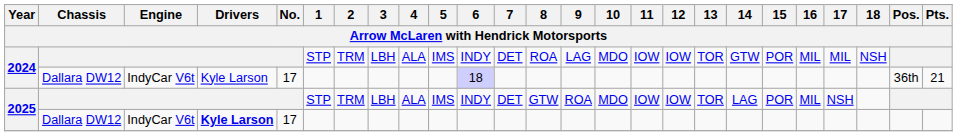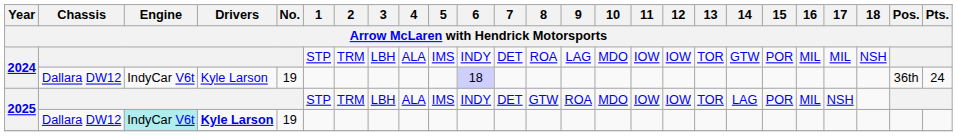(290, 78) 17 -> (290, 78) 19
(937, 78) 21 -> (937, 78) 24
(161, 120) no background -> (161, 120) paleturquoise background
(290, 120) 17 -> (290, 120) 19
